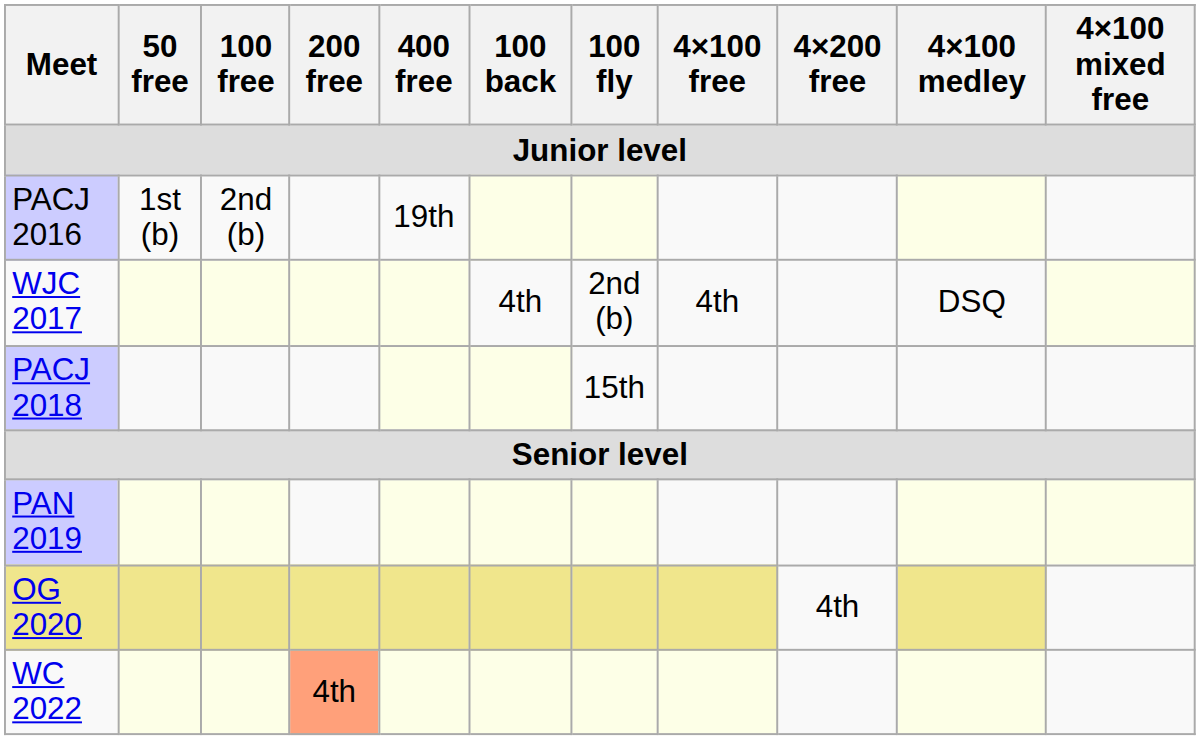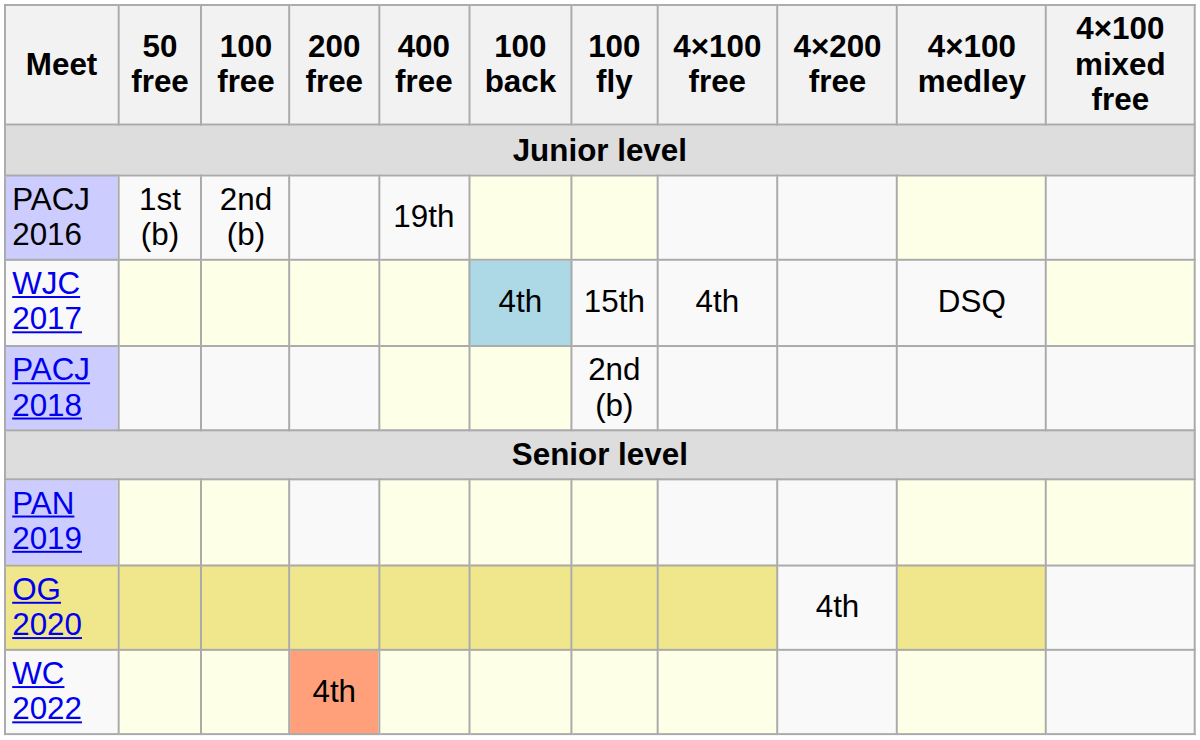(520, 302) no background -> (520, 302) lightblue background
(614, 302) 2nd (b) -> (614, 302) 15th
(614, 387) 15th -> (614, 387) 2nd (b)
